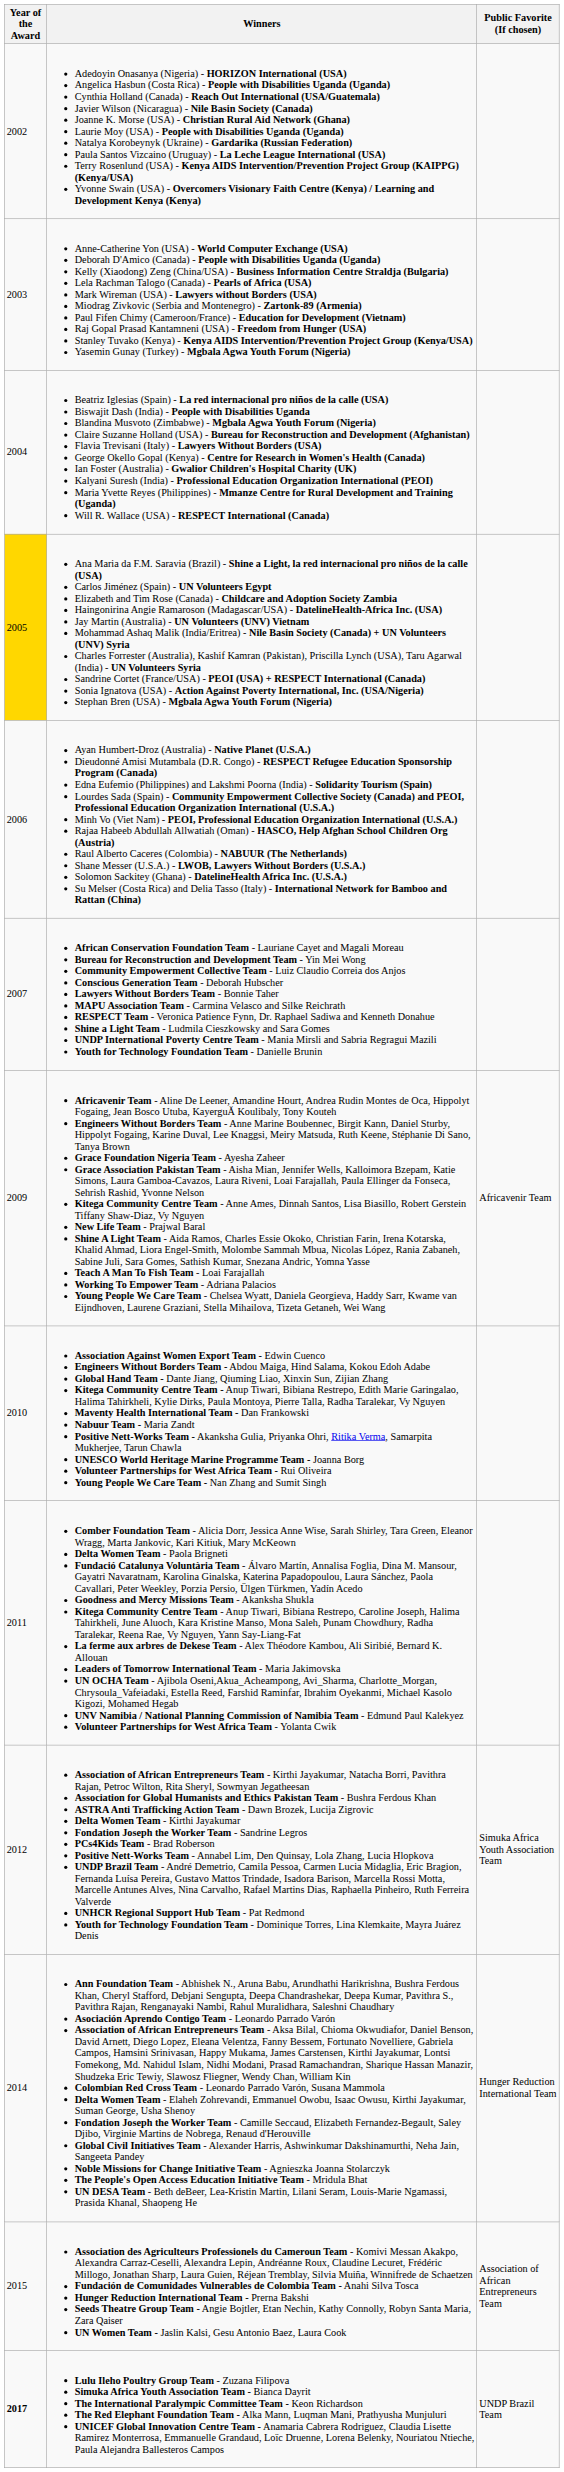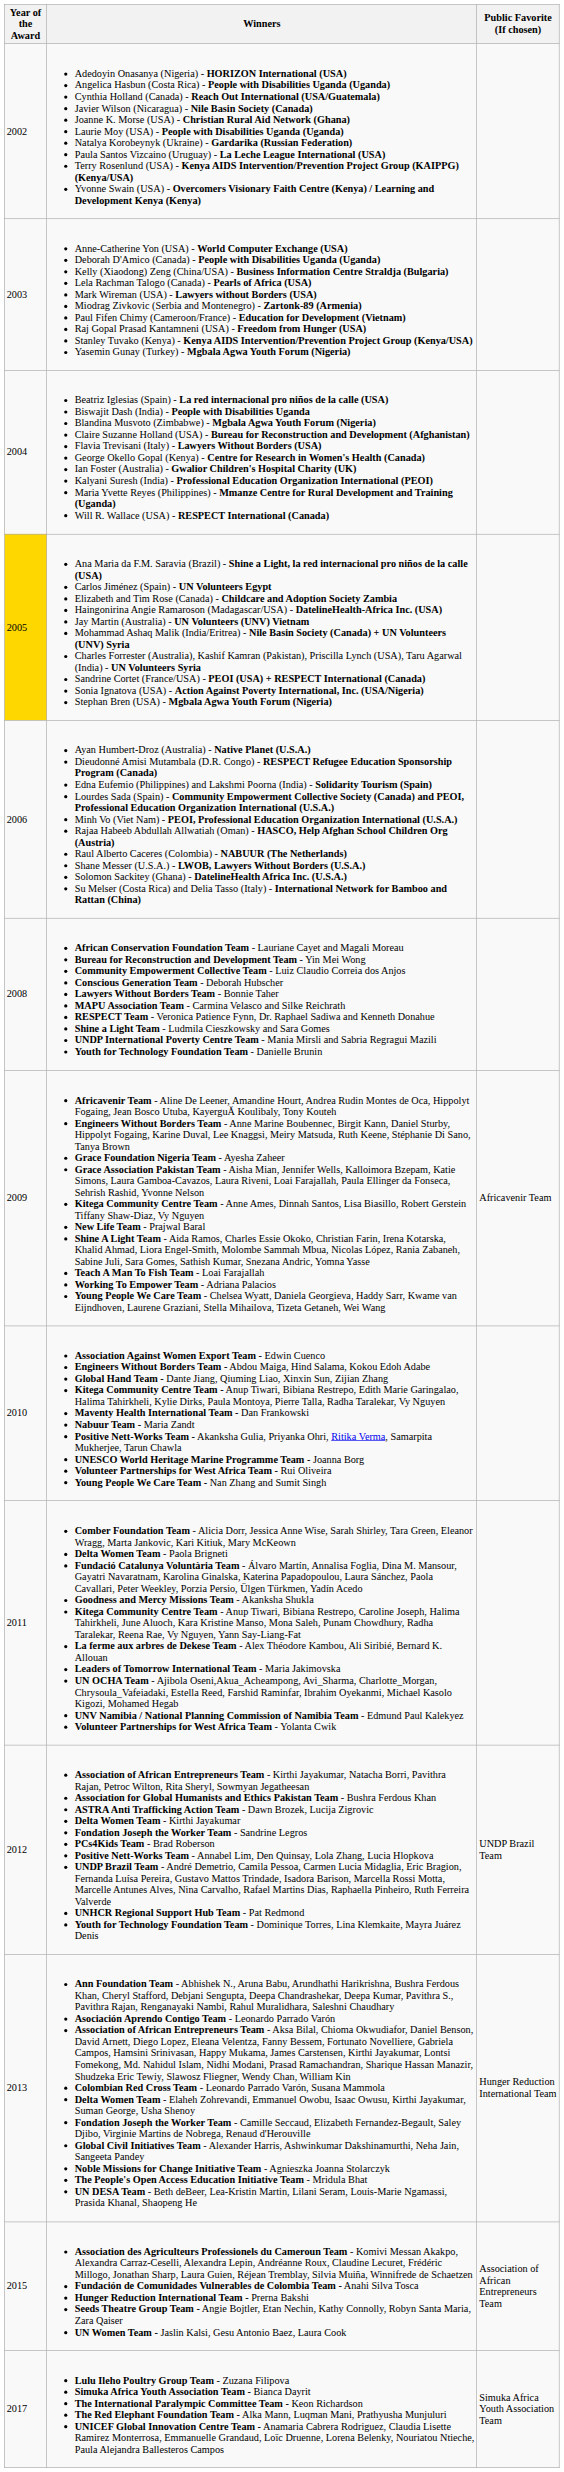(17, 994) 2007 -> (17, 994) 2008
(517, 1849) Simuka Africa Youth Association Team -> (507, 1849) UNDP Brazil Team
(17, 2088) 2014 -> (17, 2088) 2013
(17, 2409) bold -> (17, 2409) normal
(507, 2409) UNDP Brazil Team -> (517, 2409) Simuka Africa Youth Association Team
